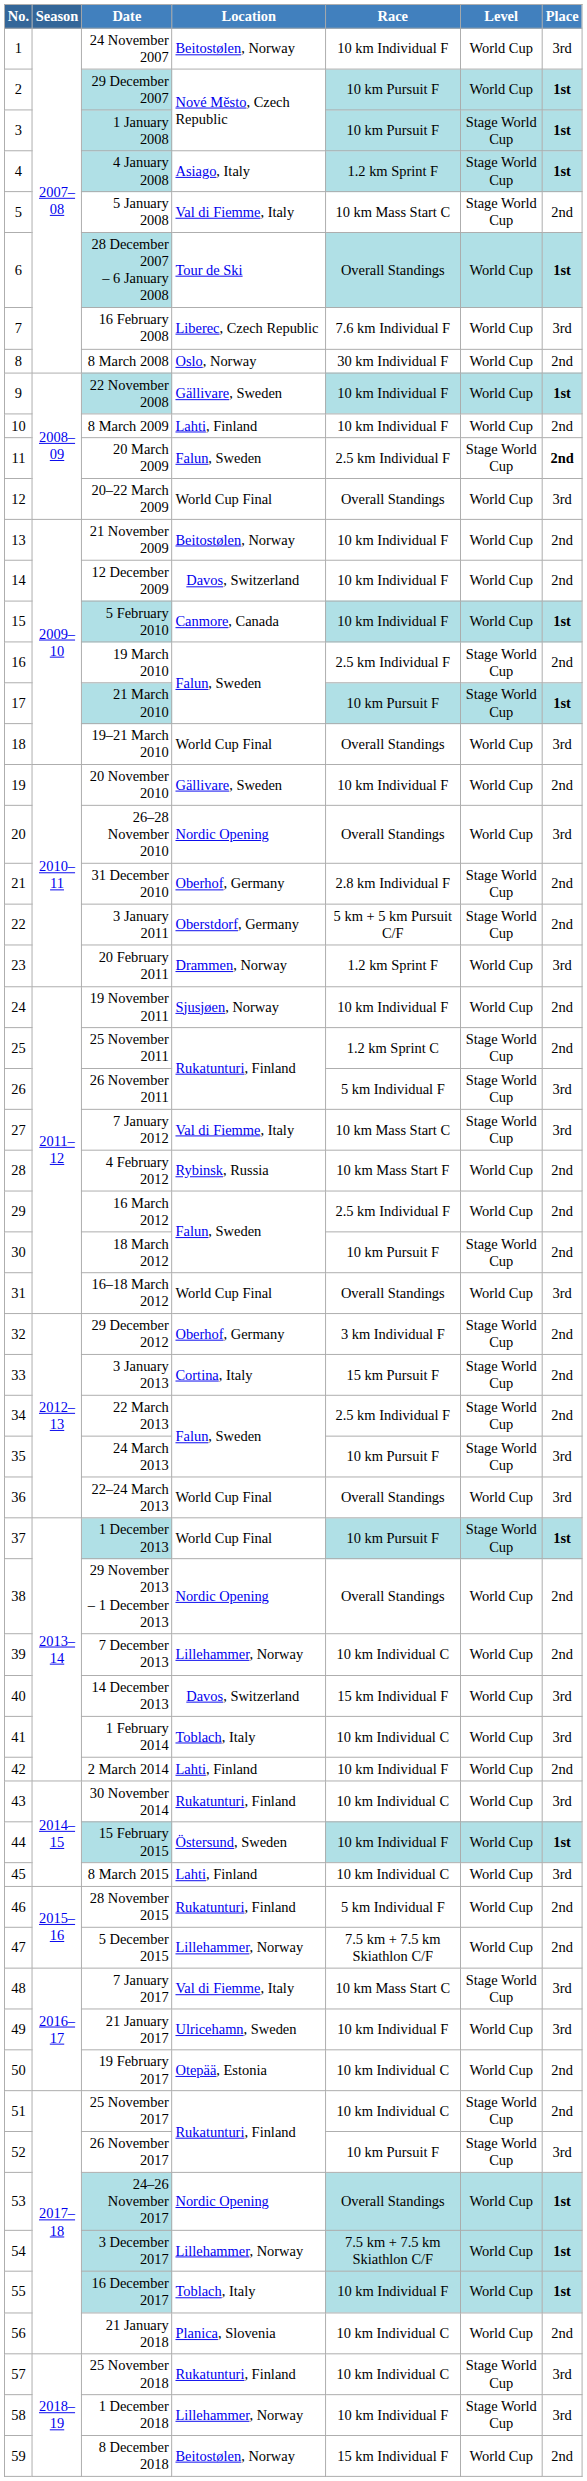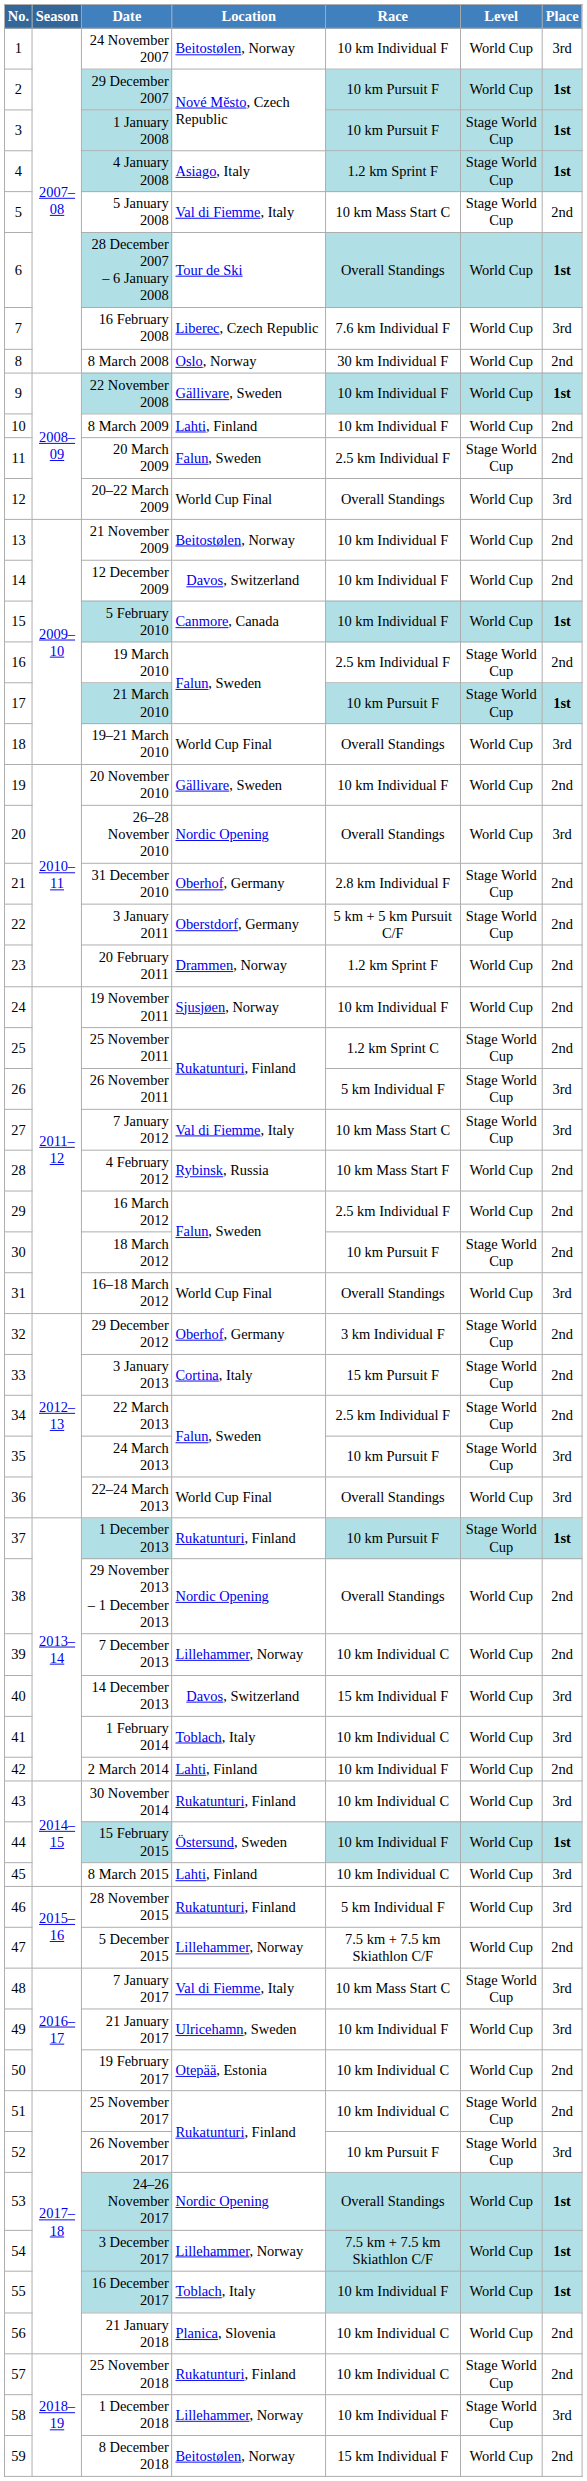(562, 458) bold -> (562, 458) normal
(562, 966) 3rd -> (562, 966) 2nd
(224, 1538) World Cup Final -> (236, 1538) Rukatunturi, Finland
(562, 1906) 2nd -> (562, 1906) 3rd
(562, 2374) 3rd -> (562, 2374) 2nd
